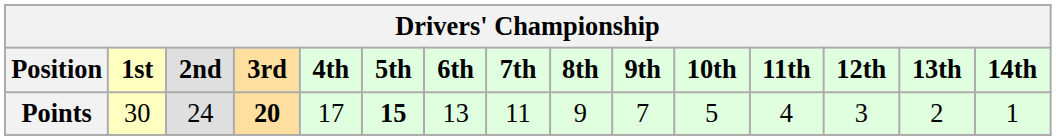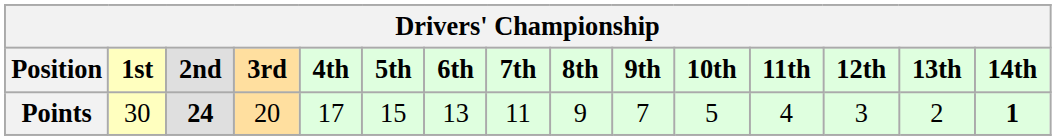(200, 112) normal -> (200, 112) bold
(267, 112) bold -> (267, 112) normal
(393, 112) bold -> (393, 112) normal
(1012, 112) normal -> (1012, 112) bold
